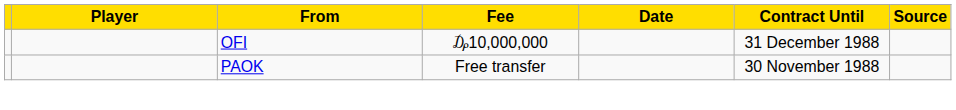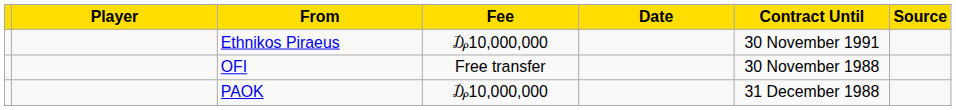+ row: (280, 42)
(500, 42) ₯10,000,000 -> (500, 67) Free transfer
(812, 42) 31 December 1988 -> (812, 67) 30 November 1988
(500, 67) Free transfer -> (500, 92) ₯10,000,000
(812, 67) 30 November 1988 -> (812, 92) 31 December 1988
